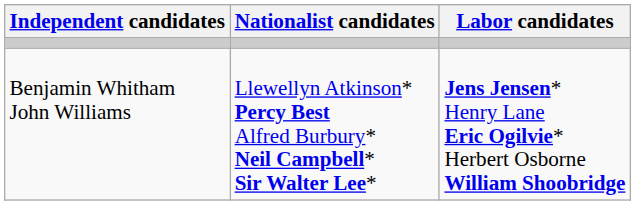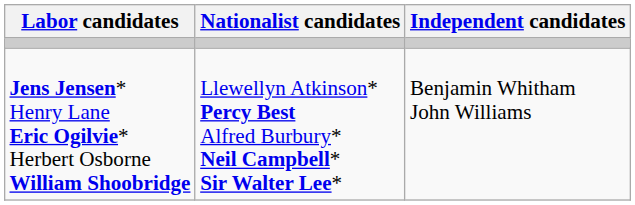columns swapped: (535, 21) <-> (117, 21)
